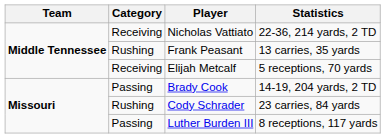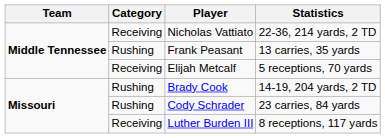(132, 87) Passing -> (133, 87) Rushing
(132, 123) Passing -> (137, 123) Receiving
